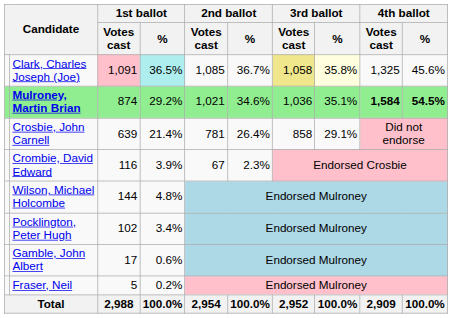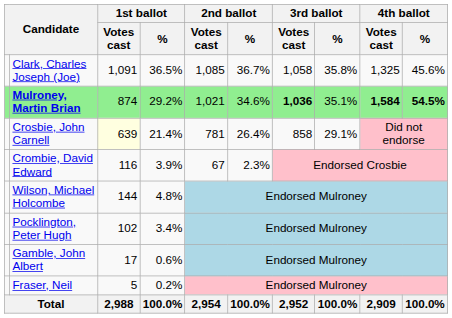(123, 70) pink background -> (123, 70) no background
(166, 70) paleturquoise background -> (166, 70) no background
(298, 70) khaki background -> (298, 70) no background
(341, 70) lightyellow background -> (341, 70) no background
(298, 102) normal -> (298, 102) bold
(128, 133) no background -> (128, 133) lightyellow background
